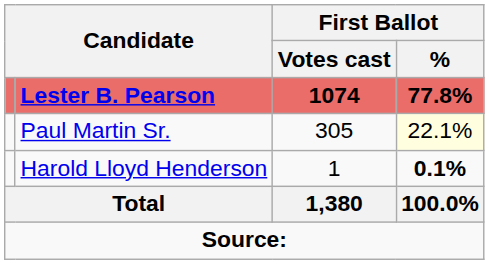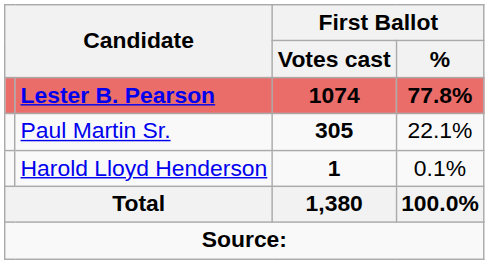(334, 131) normal -> (334, 131) bold
(440, 131) lightyellow background -> (440, 131) no background
(334, 167) normal -> (334, 167) bold
(440, 167) bold -> (440, 167) normal
